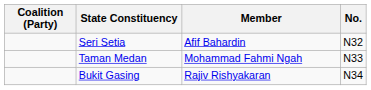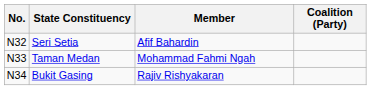columns swapped: (353, 19) <-> (40, 19)
